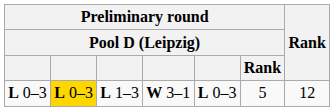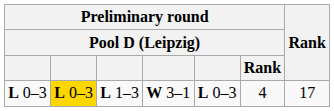(262, 93) 5 -> (262, 93) 4
(307, 93) 12 -> (307, 93) 17
